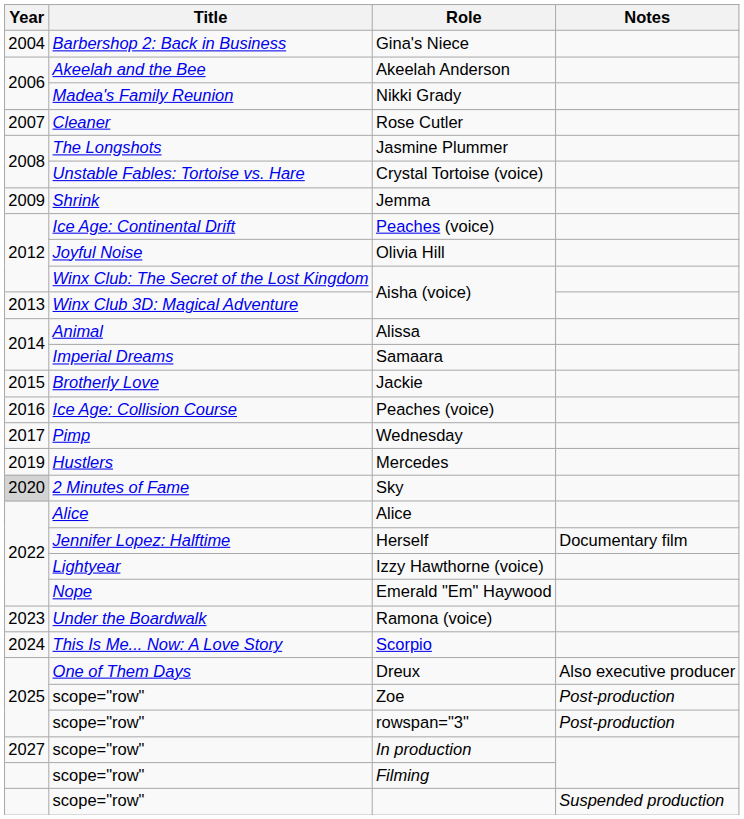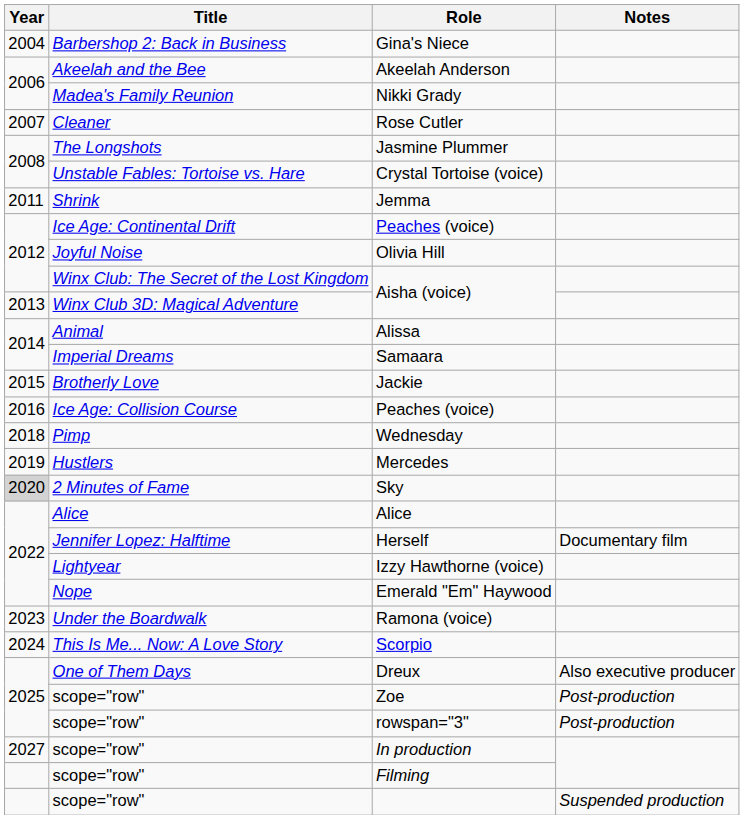(27, 200) 2009 -> (26, 200) 2011
(27, 435) 2017 -> (27, 435) 2018
